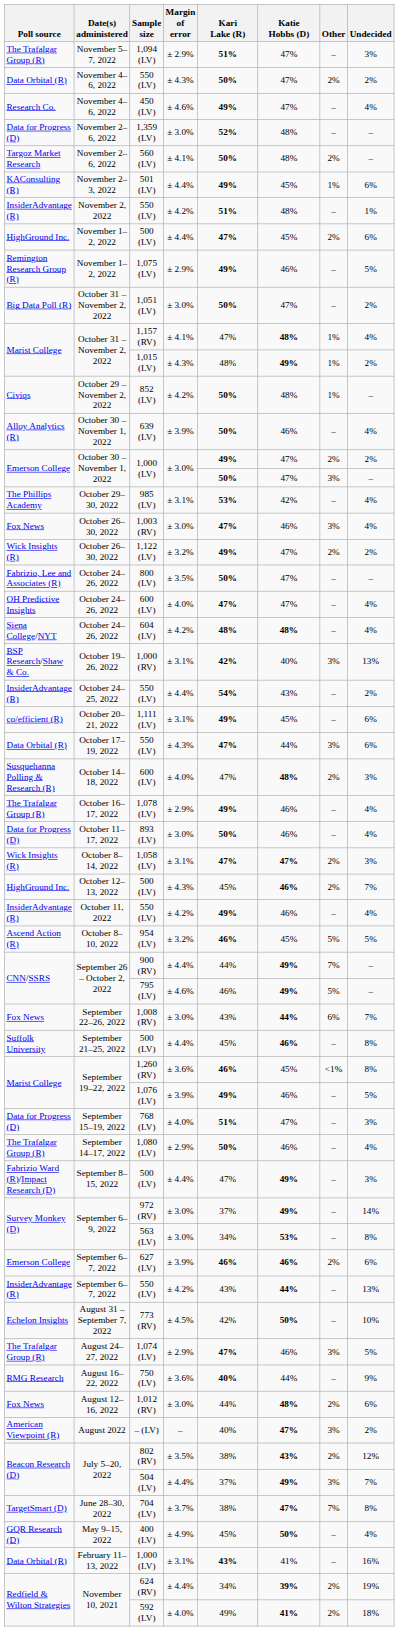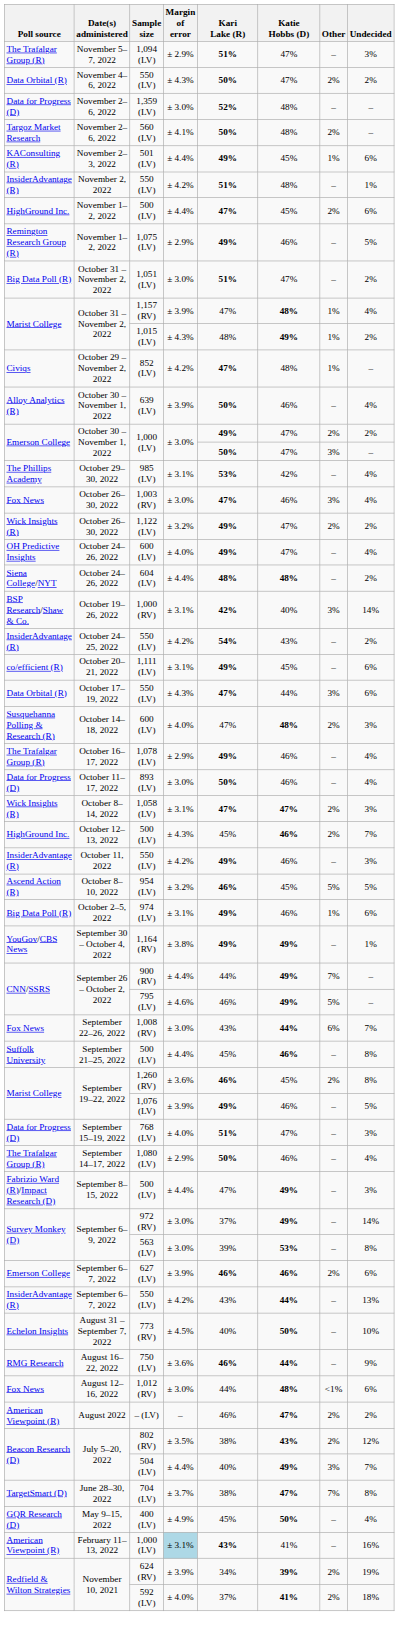- row: (102, 107)
(228, 305) 50% -> (228, 279) 51%
(180, 337) ± 4.1% -> (180, 311) ± 3.9%
(228, 395) 50% -> (228, 368) 47%
- row: (102, 578)
(228, 604) 47% -> (228, 552) 49%
(180, 630) ± 4.2% -> (180, 578) ± 4.4%
(371, 630) 4% -> (371, 578) 2%
(371, 662) 13% -> (371, 610) 14%
(180, 693) ± 4.4% -> (180, 641) ± 4.2%
(371, 913) 4% -> (371, 861) 3%
+ row: (102, 913)
+ row: (102, 944)
(334, 1069) <1% -> (334, 1080) 2%
(228, 1237) 34% -> (228, 1248) 39%
(228, 1320) 42% -> (228, 1331) 40%
- row: (102, 1352)
(228, 1378) 40% -> (228, 1363) 46%
(289, 1378) normal -> (289, 1363) bold
(334, 1404) 2% -> (334, 1389) <1%
(228, 1430) 40% -> (228, 1415) 46%
(334, 1430) 3% -> (334, 1415) 2%
(228, 1482) 37% -> (228, 1467) 40%
(37, 1561) Data Orbital (R) -> (33, 1545) American Viewpoint (R)
(180, 1561) no background -> (180, 1545) lightblue background
(180, 1587) ± 4.4% -> (180, 1572) ± 3.9%
(228, 1613) 49% -> (228, 1598) 37%
